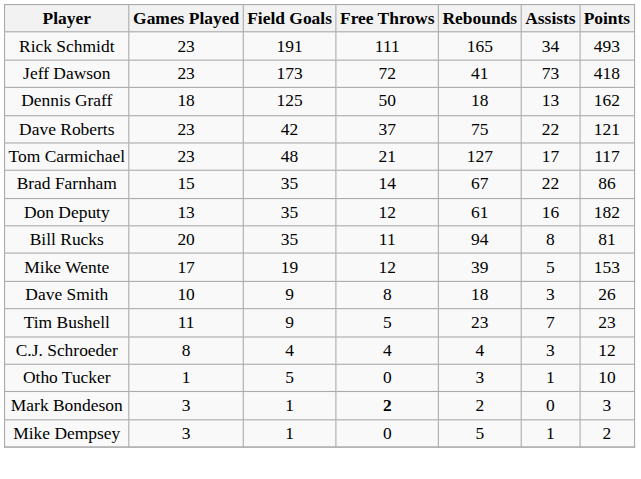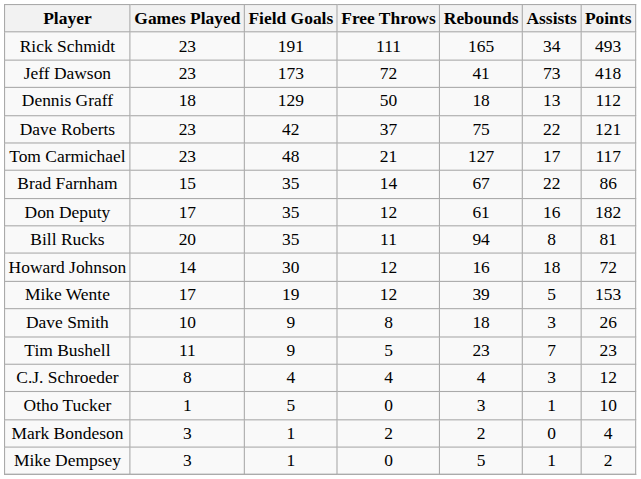(290, 101) 125 -> (291, 101) 129
(607, 101) 162 -> (608, 101) 112
(186, 211) 13 -> (187, 211) 17
+ row: (67, 267)
(387, 405) bold -> (388, 433) normal
(607, 405) 3 -> (608, 433) 4
